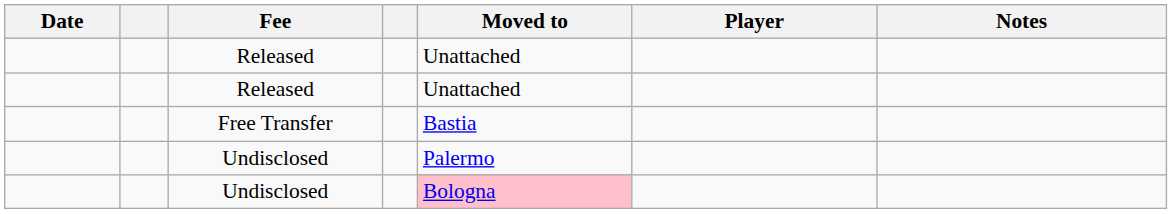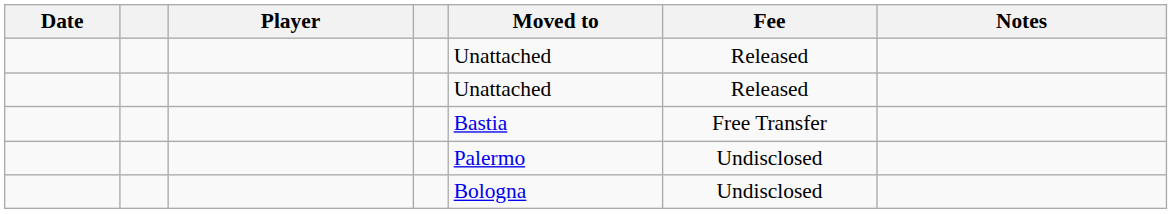columns swapped: (754, 21) <-> (275, 21)
(459, 191) pink background -> (490, 191) no background
